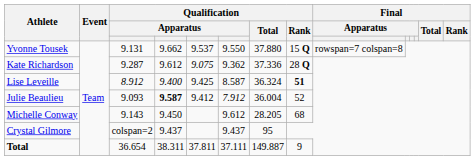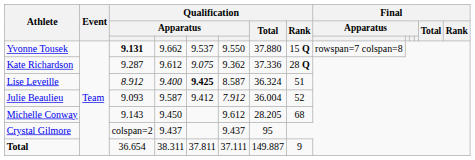(132, 49) normal -> (132, 49) bold
(202, 82) normal -> (202, 82) bold
(300, 82) bold -> (300, 82) normal
(171, 98) bold -> (171, 98) normal
